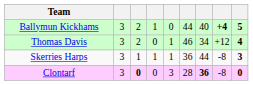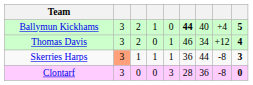(188, 27) normal -> (188, 27) bold
(222, 27) bold -> (222, 27) normal
(122, 57) no background -> (122, 57) lightsalmon background
(138, 73) bold -> (138, 73) normal
(204, 73) bold -> (204, 73) normal
